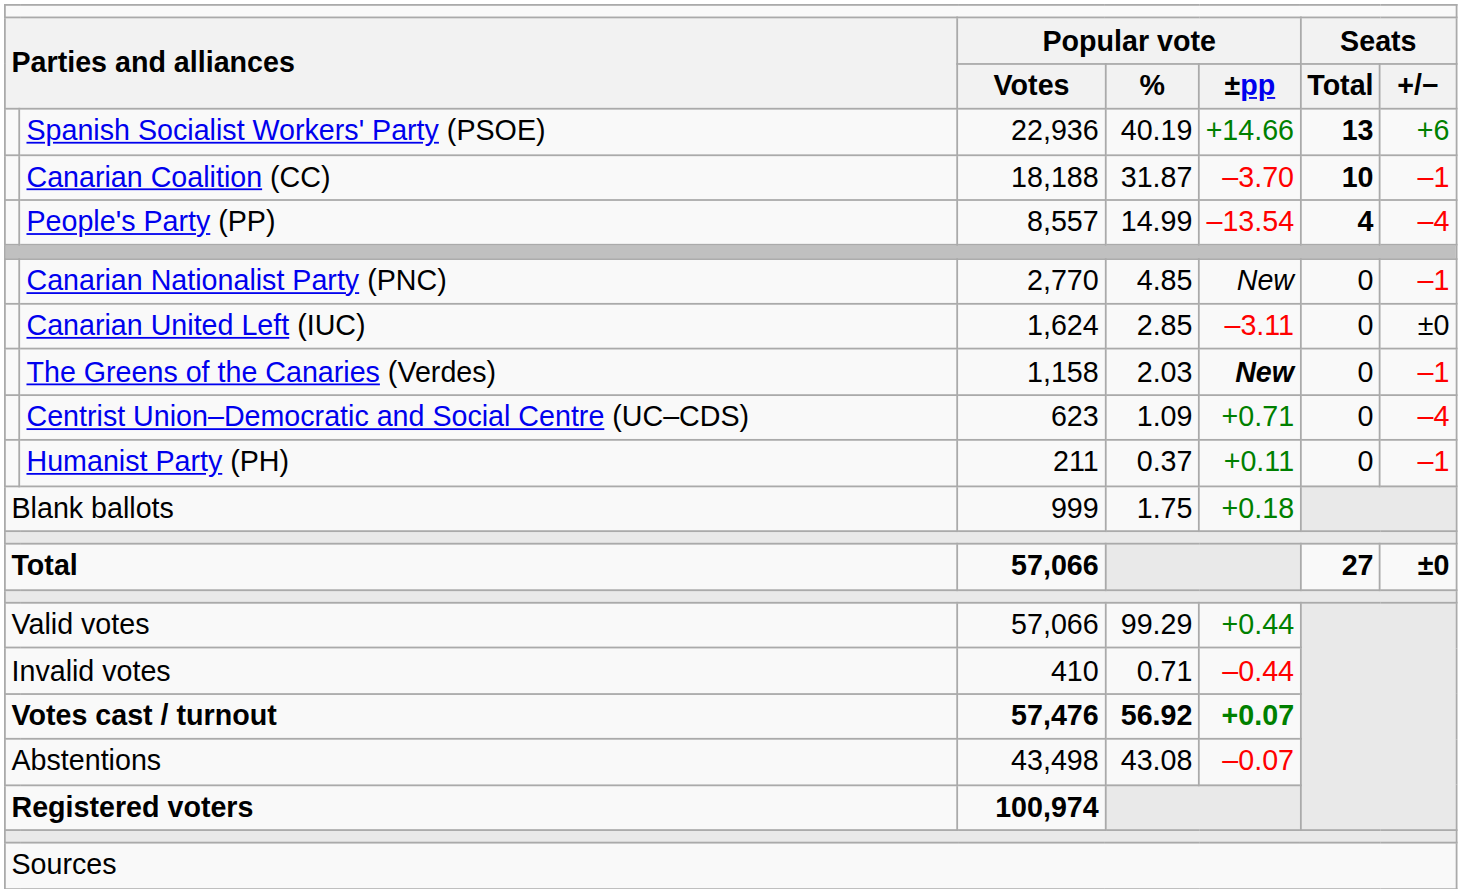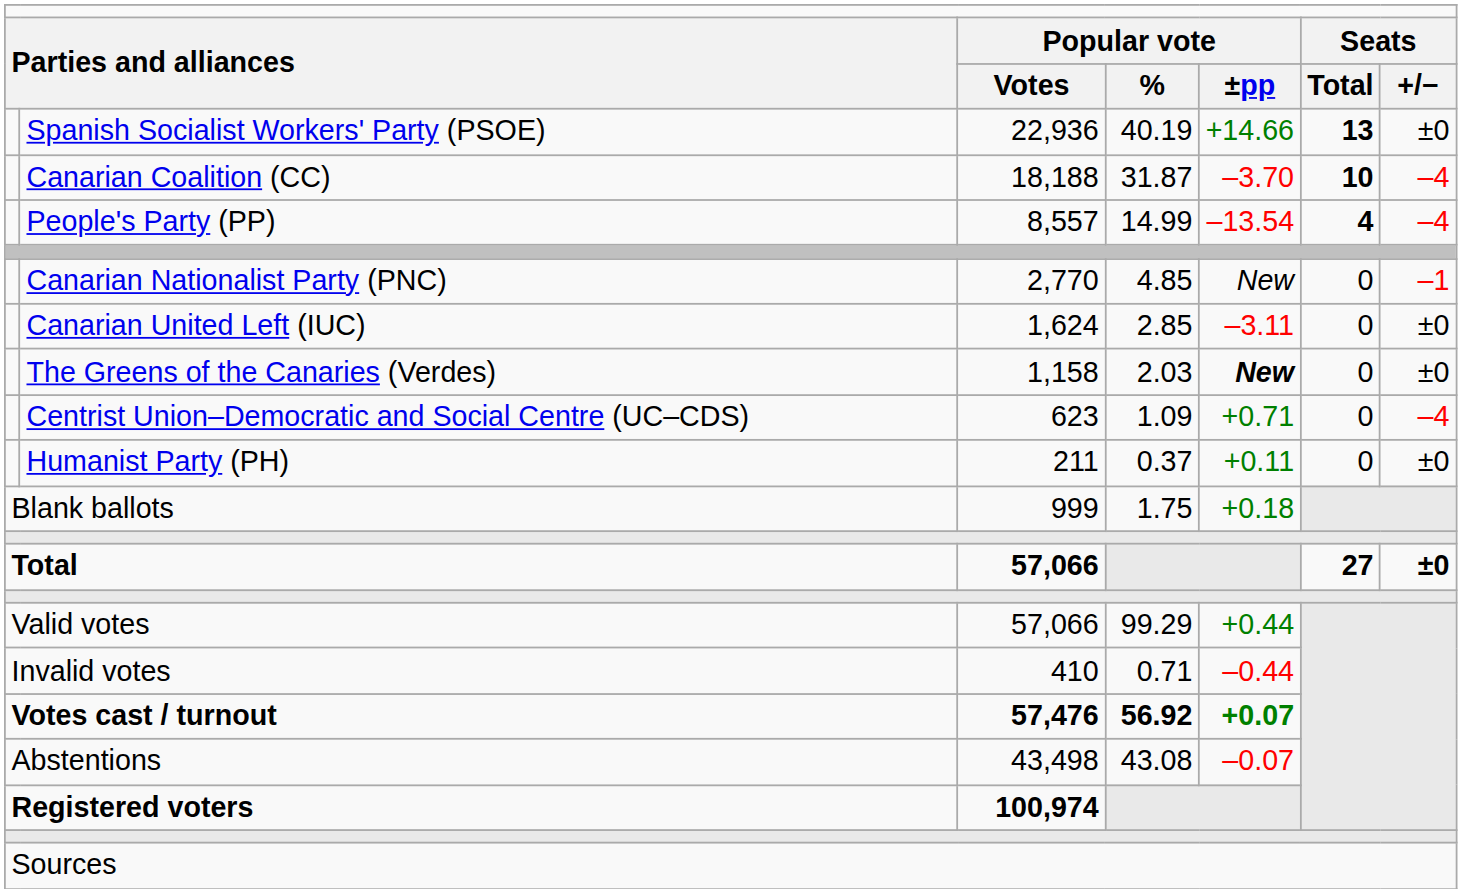(1433, 131) +6 -> (1434, 131) ±0
(1433, 176) –1 -> (1433, 176) –4
(1433, 371) –1 -> (1434, 371) ±0
(1433, 462) –1 -> (1434, 462) ±0
